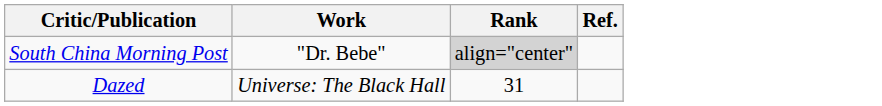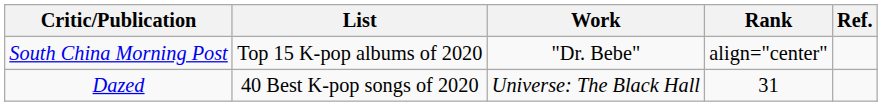+ column: (360, 20)
(514, 52) lightgrey background -> (768, 52) no background
